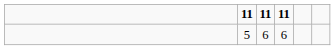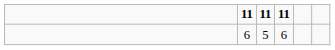(247, 34) 5 -> (247, 34) 6
(265, 34) 6 -> (265, 34) 5
